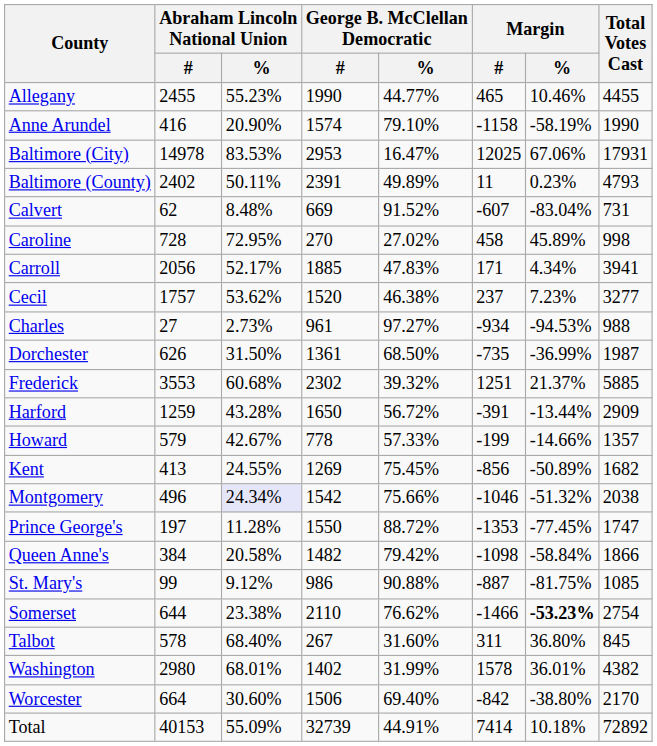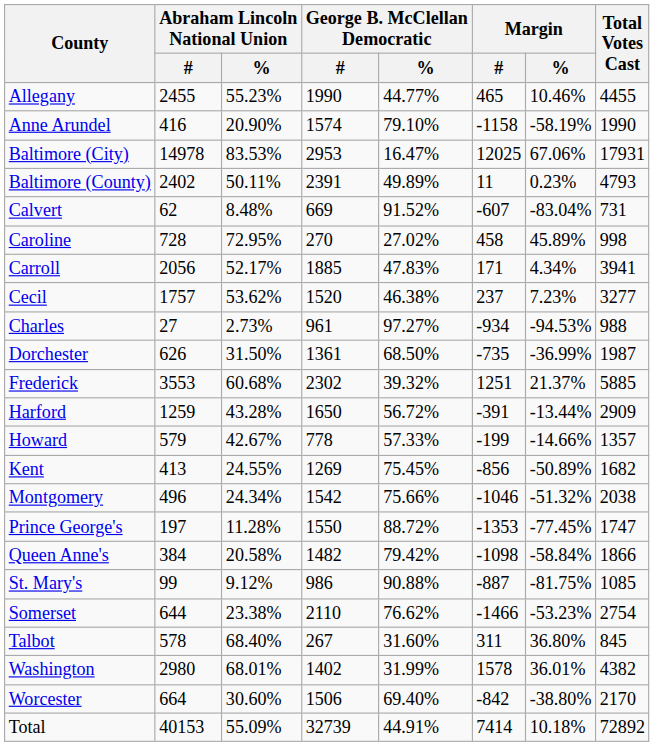(254, 497) lavender background -> (254, 497) no background
(562, 612) bold -> (561, 612) normal
